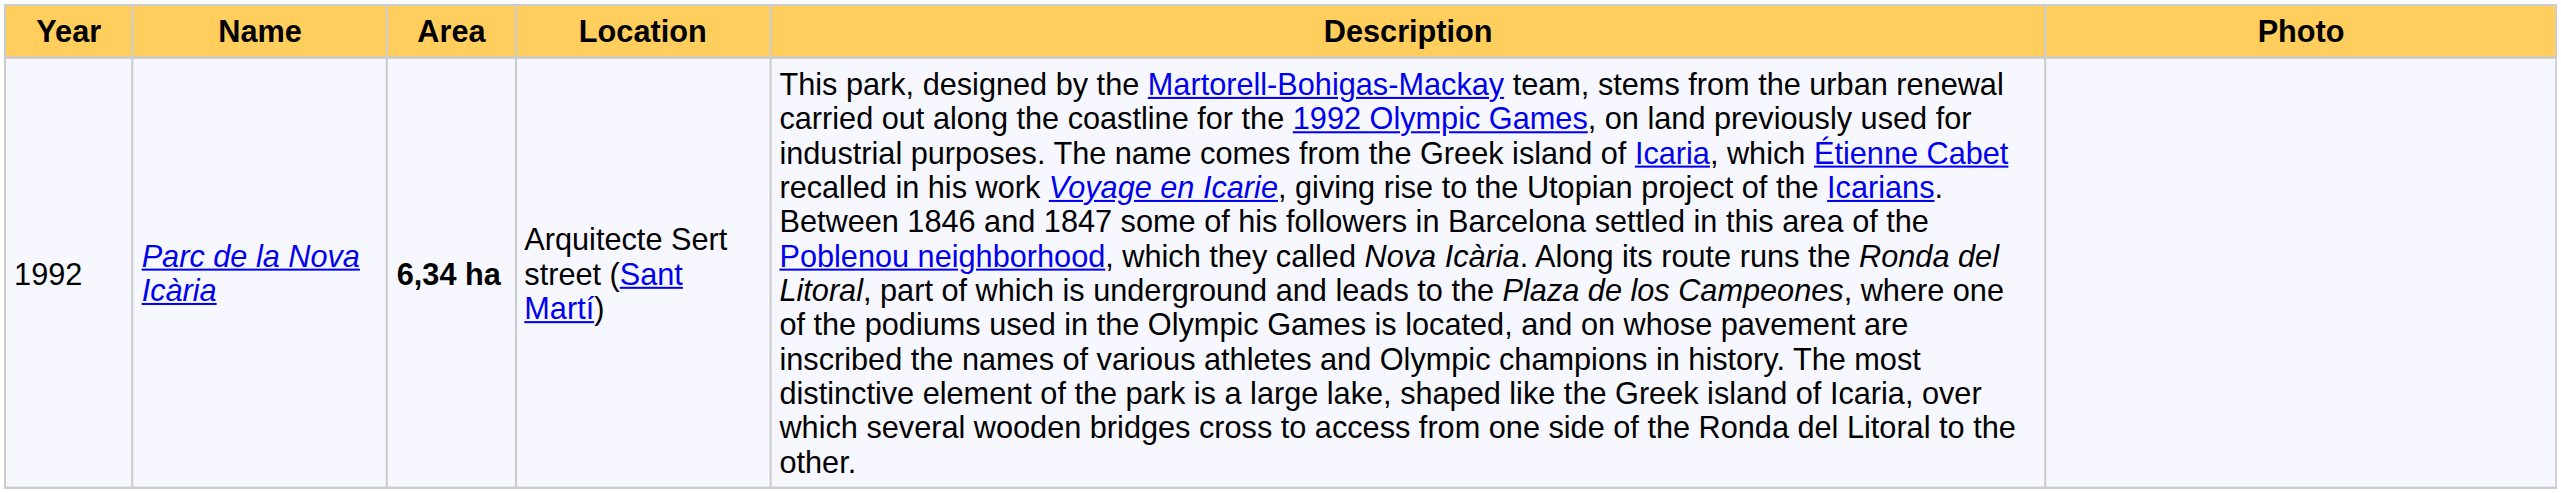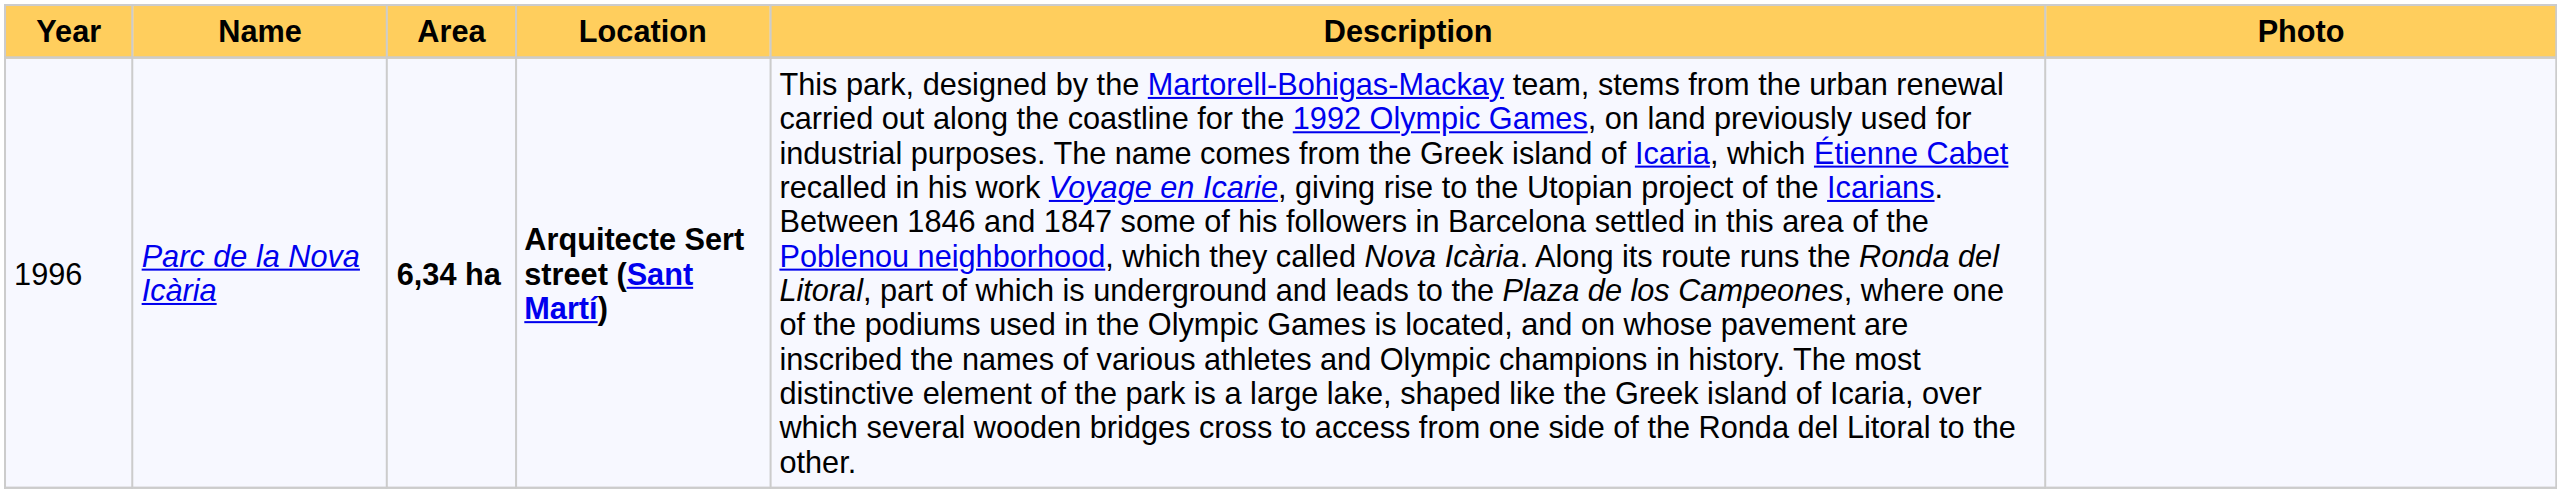(48, 273) 1992 -> (48, 273) 1996
(626, 273) normal -> (634, 273) bold
